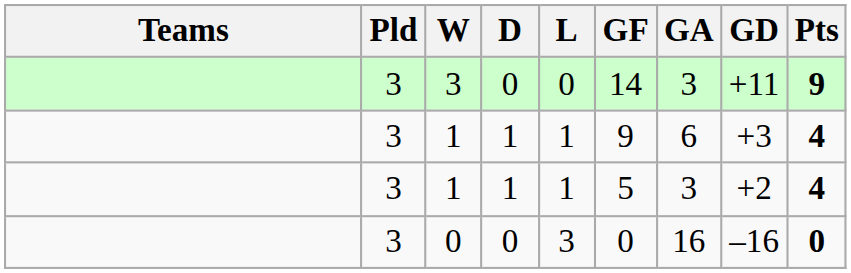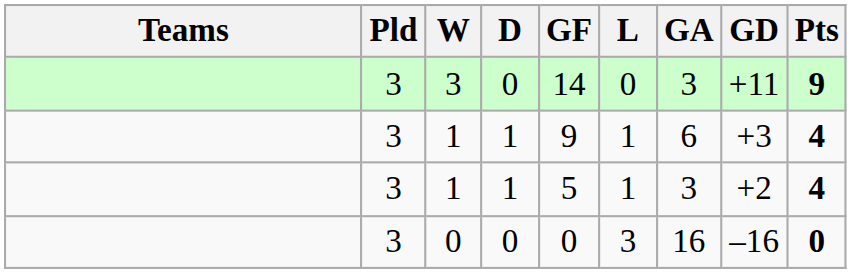columns swapped: (567, 30) <-> (626, 30)
